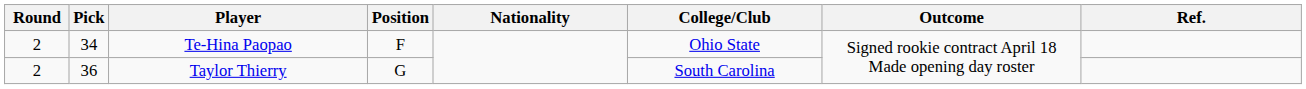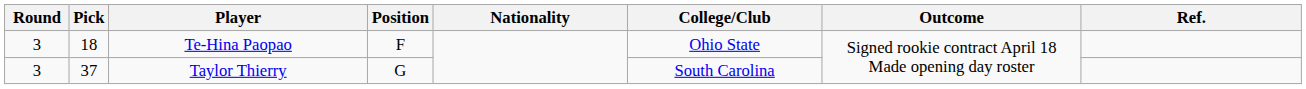(37, 44) 2 -> (37, 44) 3
(89, 44) 34 -> (89, 44) 18
(37, 70) 2 -> (37, 70) 3
(89, 70) 36 -> (89, 70) 37
